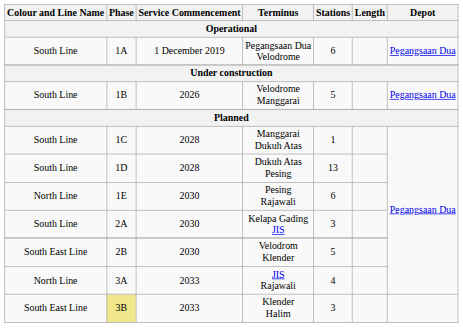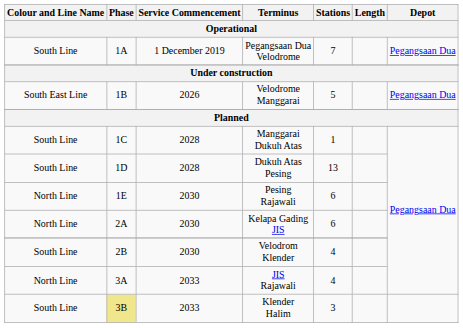(333, 51) 6 -> (333, 51) 7
(56, 95) South Line -> (56, 95) South East Line
(56, 224) South Line -> (56, 224) North Line
(333, 224) 3 -> (333, 224) 6
(56, 252) South East Line -> (56, 252) South Line
(333, 252) 5 -> (333, 252) 4
(56, 308) South East Line -> (56, 308) South Line
